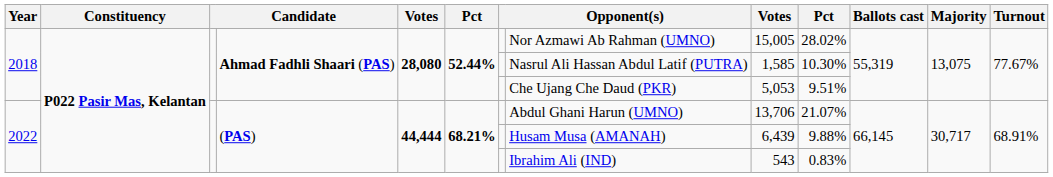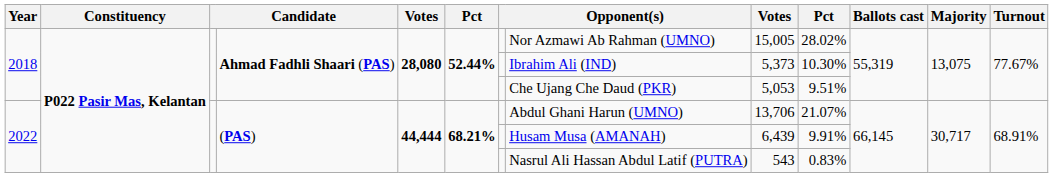(628, 64) Nasrul Ali Hassan Abdul Latif (PUTRA) -> (563, 64) Ibrahim Ali (IND)
(778, 64) 1,585 -> (778, 64) 5,373
(827, 136) 9.88% -> (827, 136) 9.91%
(563, 160) Ibrahim Ali (IND) -> (628, 160) Nasrul Ali Hassan Abdul Latif (PUTRA)
